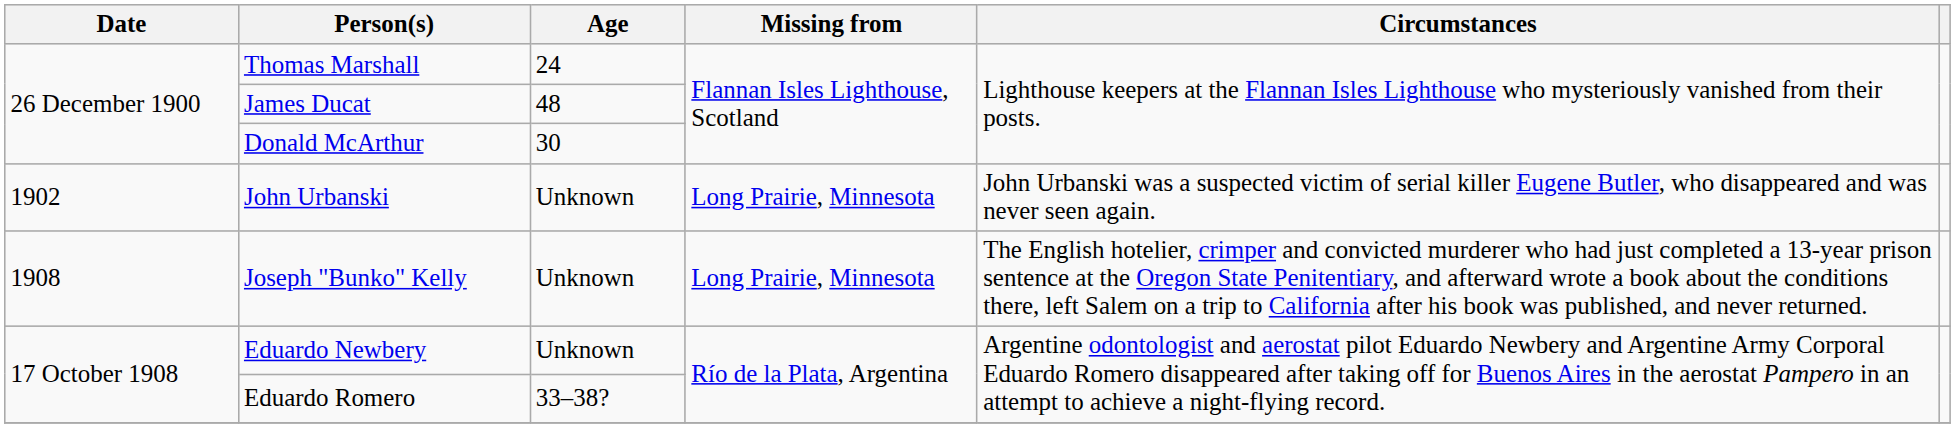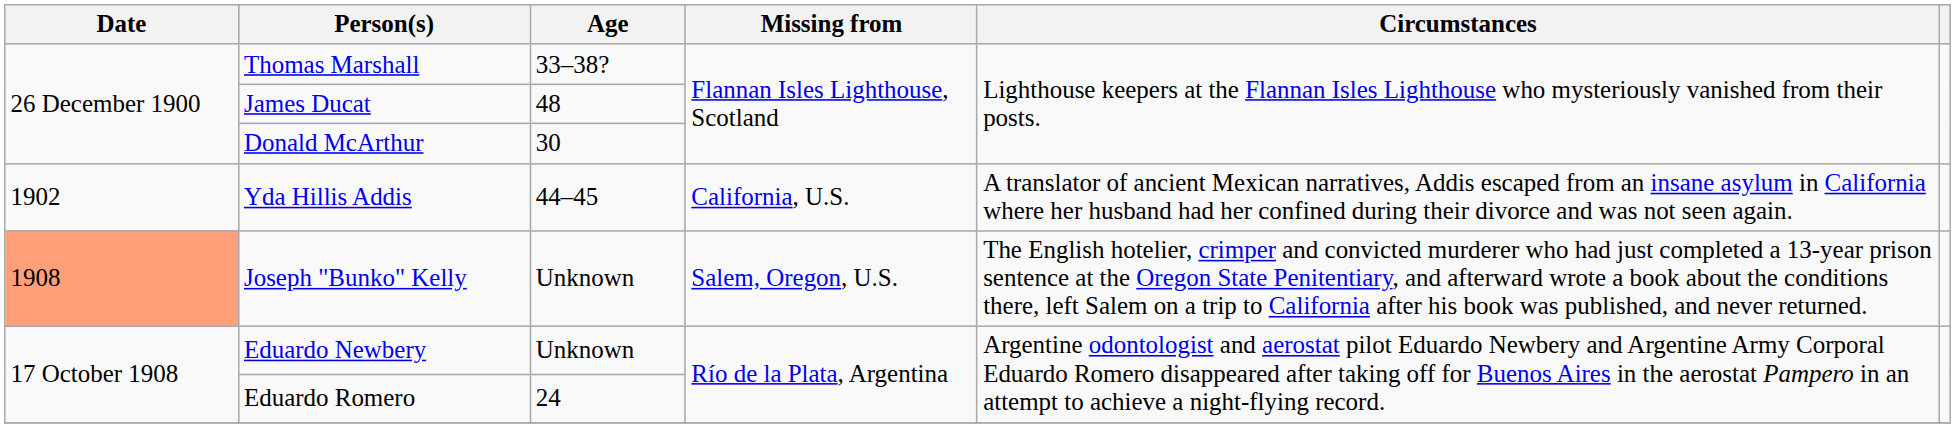(548, 63) 24 -> (572, 63) 33–38?
- row: (316, 196)
+ row: (328, 196)
(35, 278) no background -> (35, 278) lightsalmon background
(813, 278) Long Prairie, Minnesota -> (795, 278) Salem, Oregon, U.S.
(572, 398) 33–38? -> (548, 398) 24
